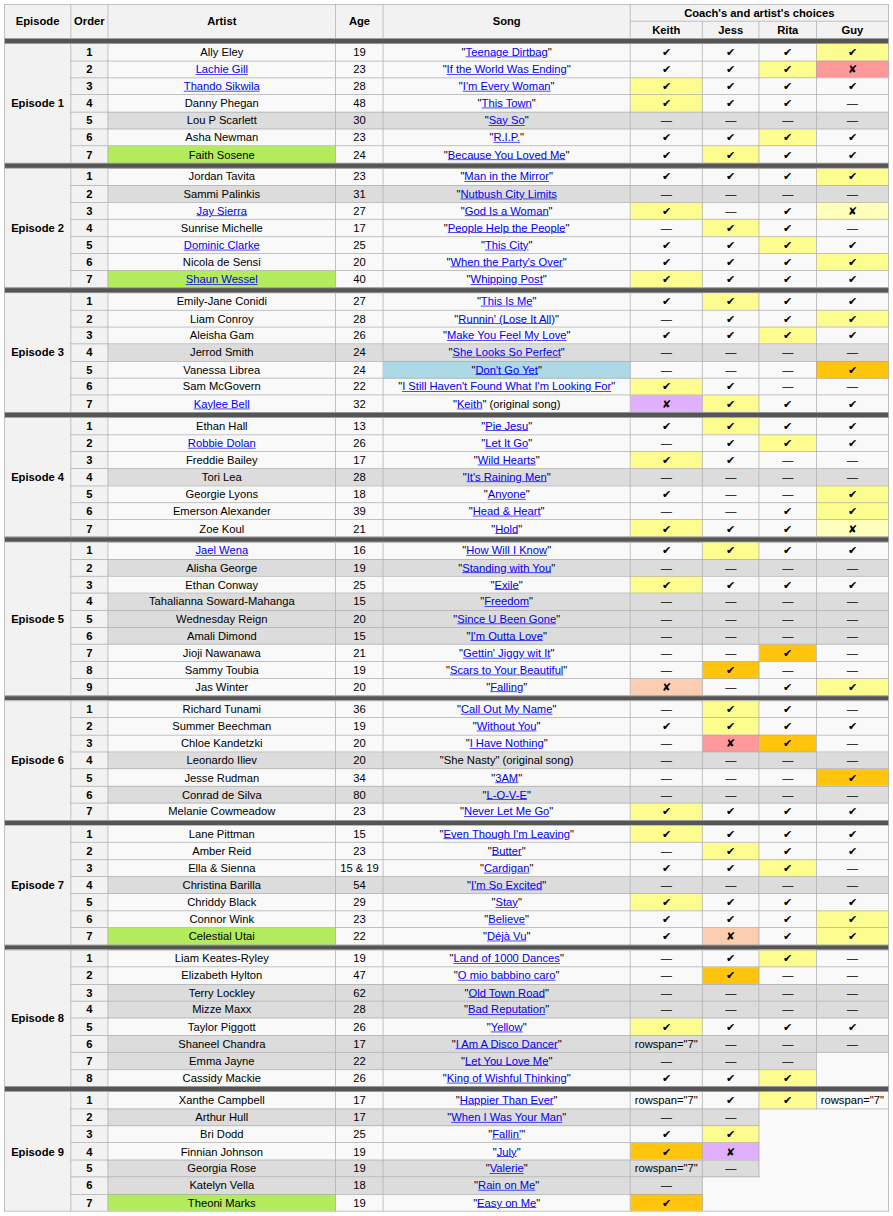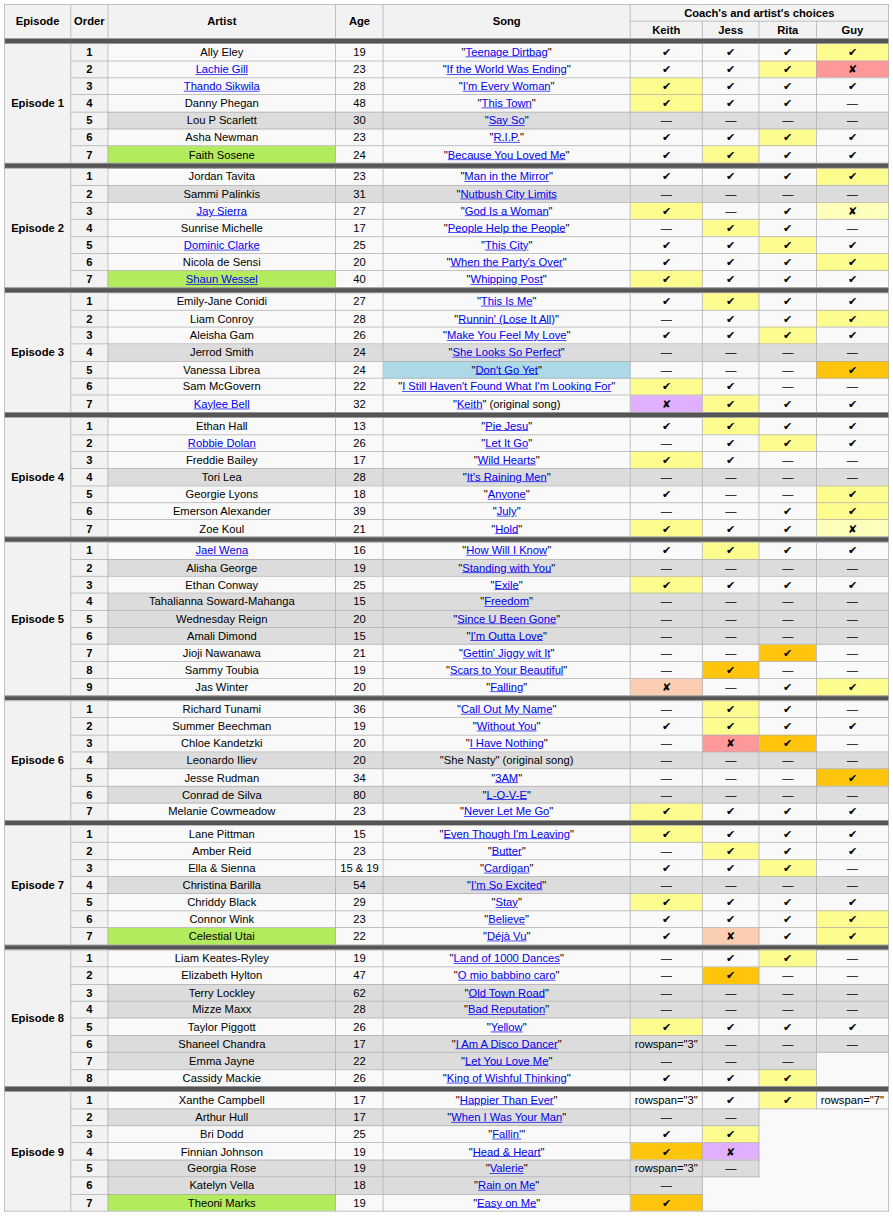(507, 511) "Head & Heart" -> (507, 511) "July"
(666, 1044) rowspan="7" -> (666, 1044) rowspan="3"
(666, 1100) rowspan="7" -> (666, 1100) rowspan="3"
(507, 1151) "July" -> (507, 1151) "Head & Heart"
(666, 1168) rowspan="7" -> (666, 1168) rowspan="3"
